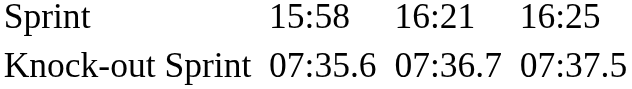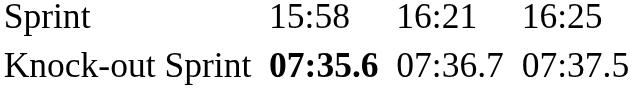(323, 64) normal -> (324, 64) bold
